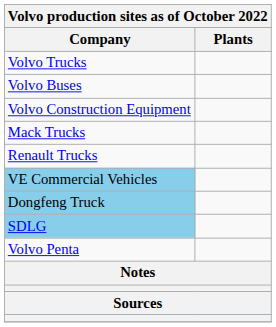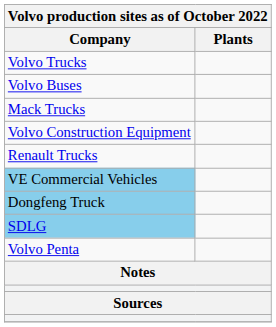(99, 109) Volvo Construction Equipment -> (46, 109) Mack Trucks
(46, 132) Mack Trucks -> (99, 132) Volvo Construction Equipment
